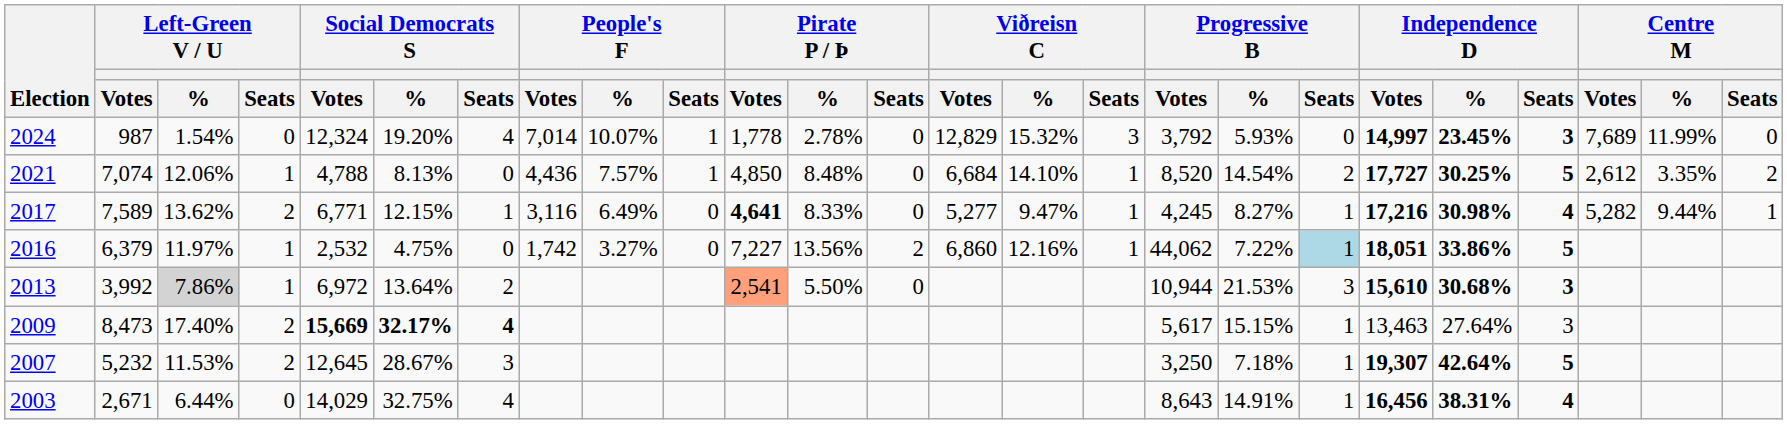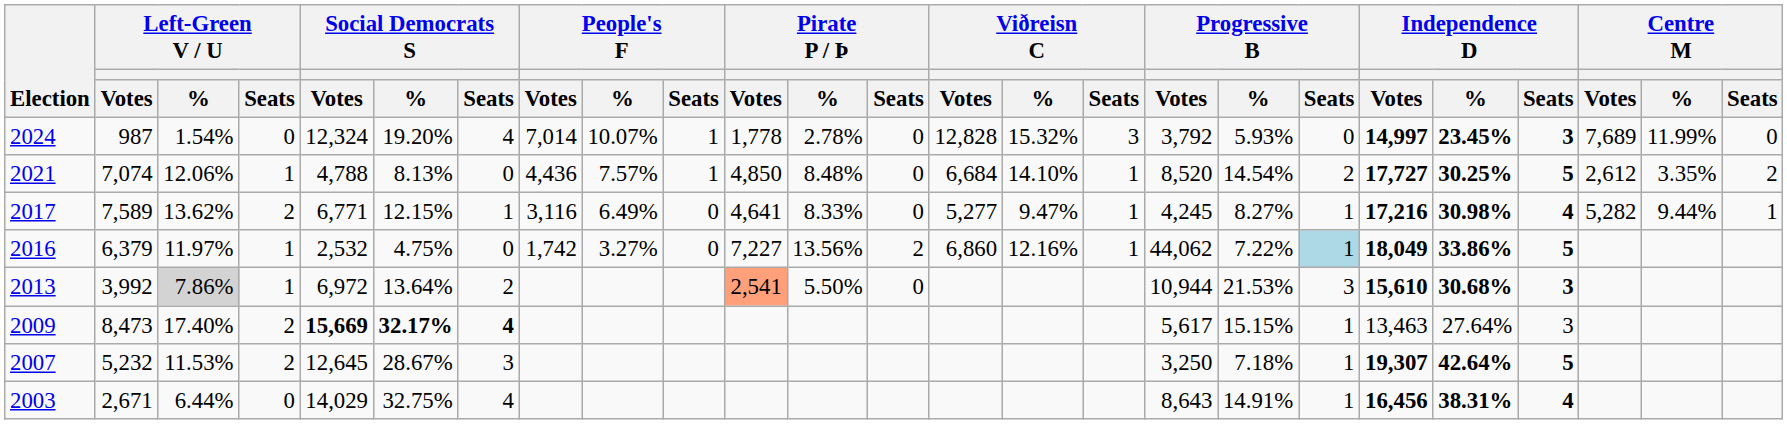(966, 136) 12,829 -> (966, 136) 12,828
(756, 211) bold -> (756, 211) normal
(1396, 249) 18,051 -> (1396, 249) 18,049
